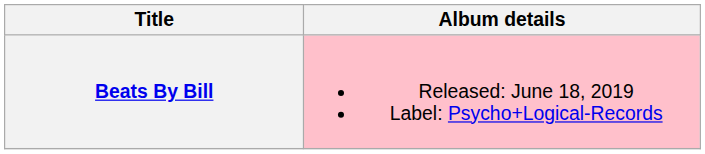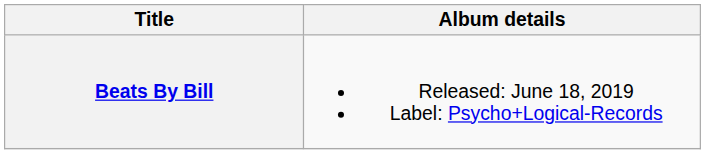(502, 103) pink background -> (502, 103) no background
